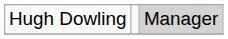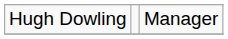(181, 19) lightgrey background -> (181, 19) no background
